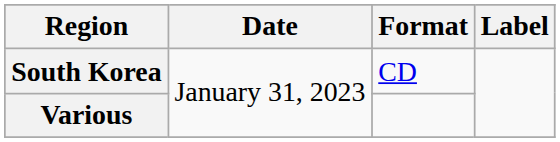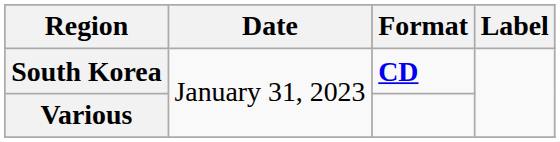(398, 70) normal -> (398, 70) bold
